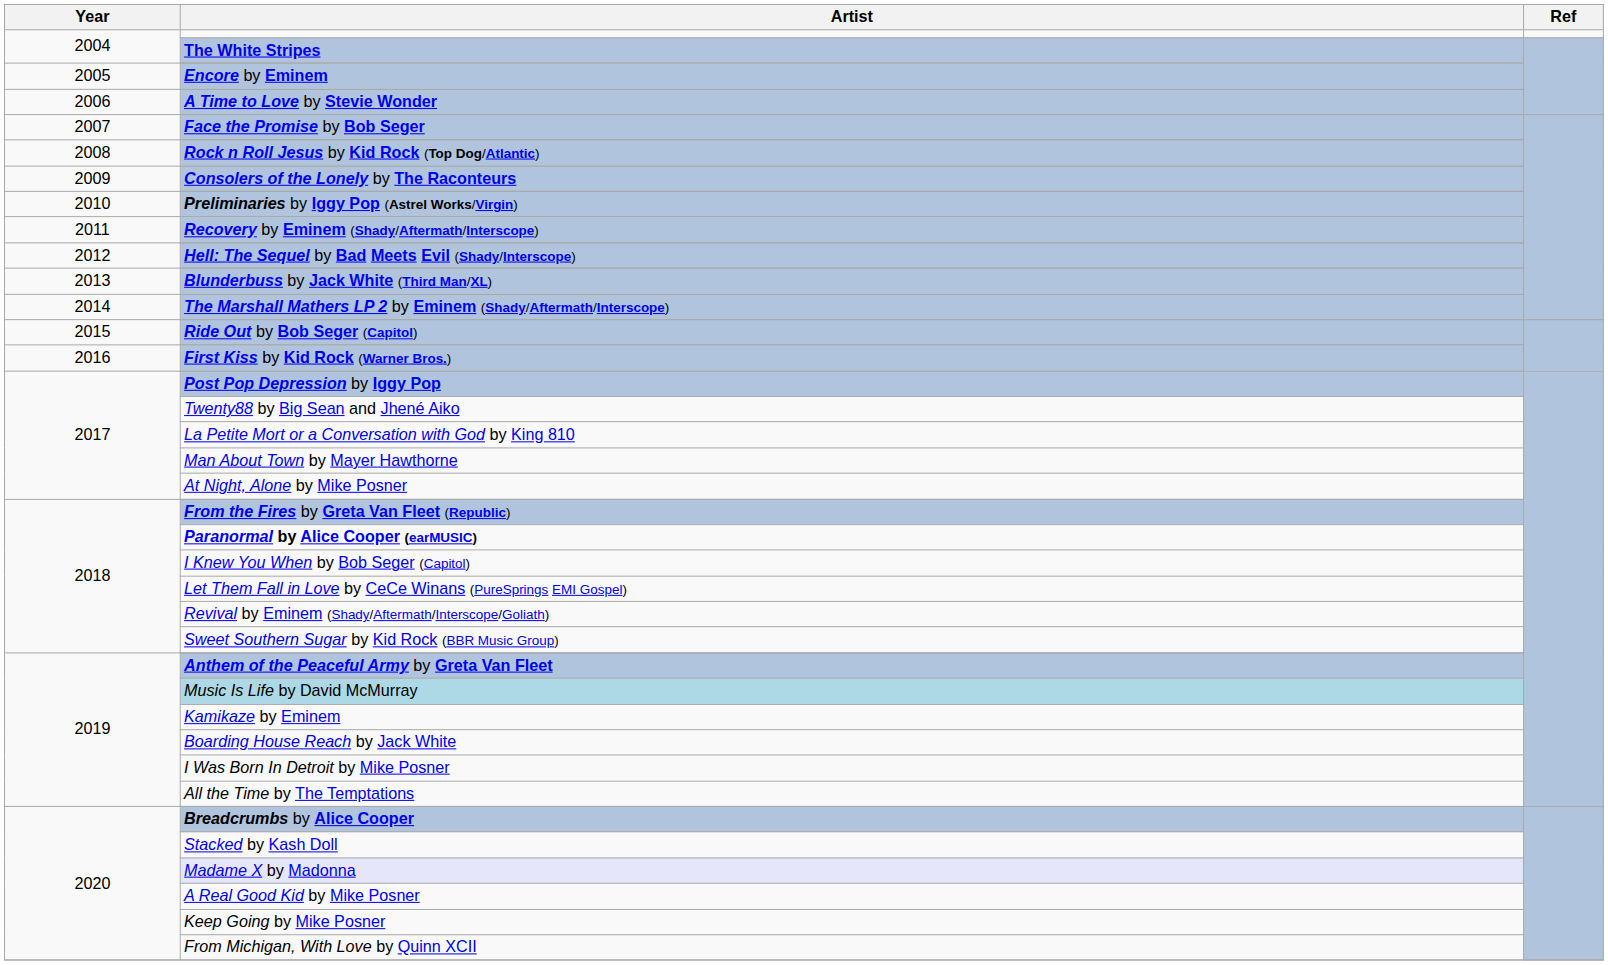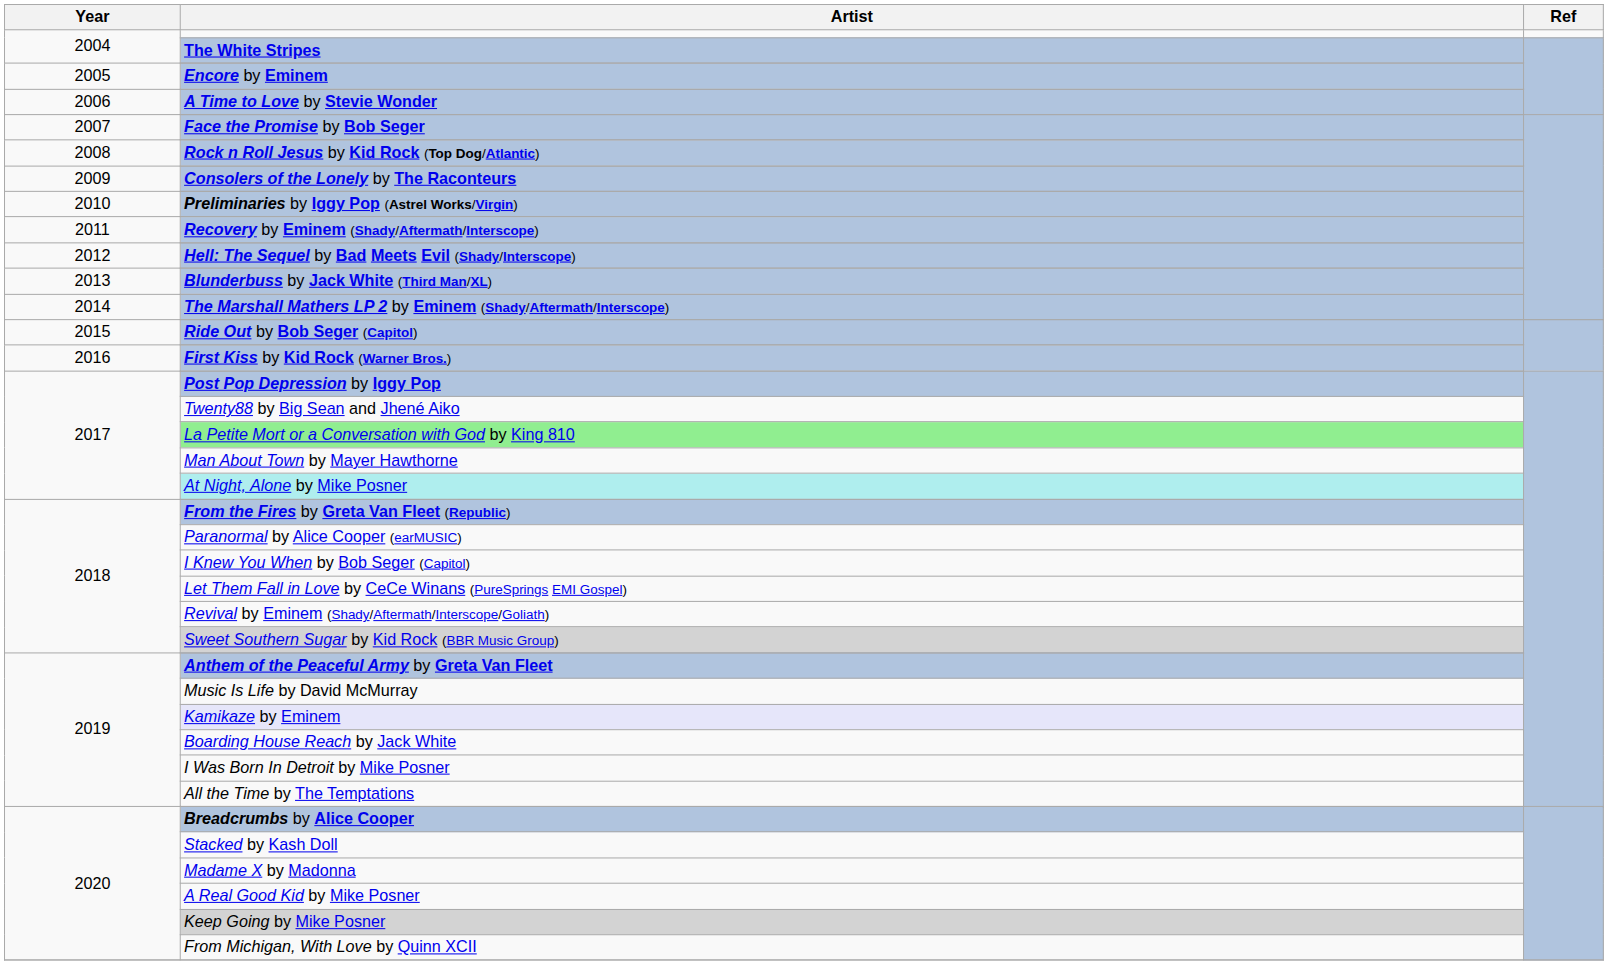(379, 434) no background -> (379, 434) lightgreen background
(296, 486) no background -> (296, 486) paleturquoise background
(331, 537) bold -> (323, 537) normal
(371, 639) no background -> (371, 639) lightgrey background
(301, 691) lightblue background -> (301, 691) no background
(262, 716) no background -> (262, 716) lavender background
(270, 870) lavender background -> (270, 870) no background
(285, 921) no background -> (285, 921) lightgrey background
